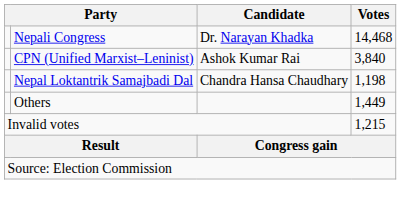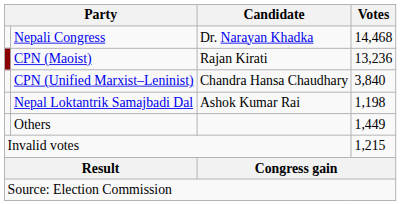+ row: (53, 59)
(250, 59) Ashok Kumar Rai -> (274, 80) Chandra Hansa Chaudhary
(274, 80) Chandra Hansa Chaudhary -> (250, 102) Ashok Kumar Rai
